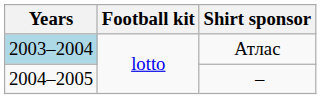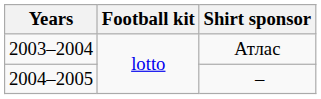(51, 49) lightblue background -> (51, 49) no background
